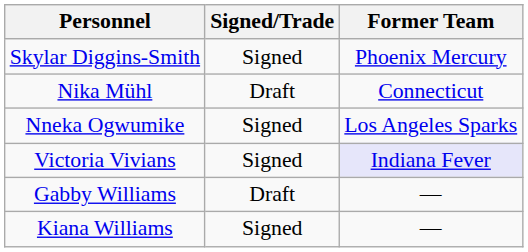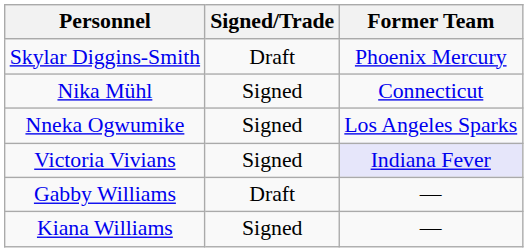(272, 56) Signed -> (272, 56) Draft
(272, 90) Draft -> (272, 90) Signed
